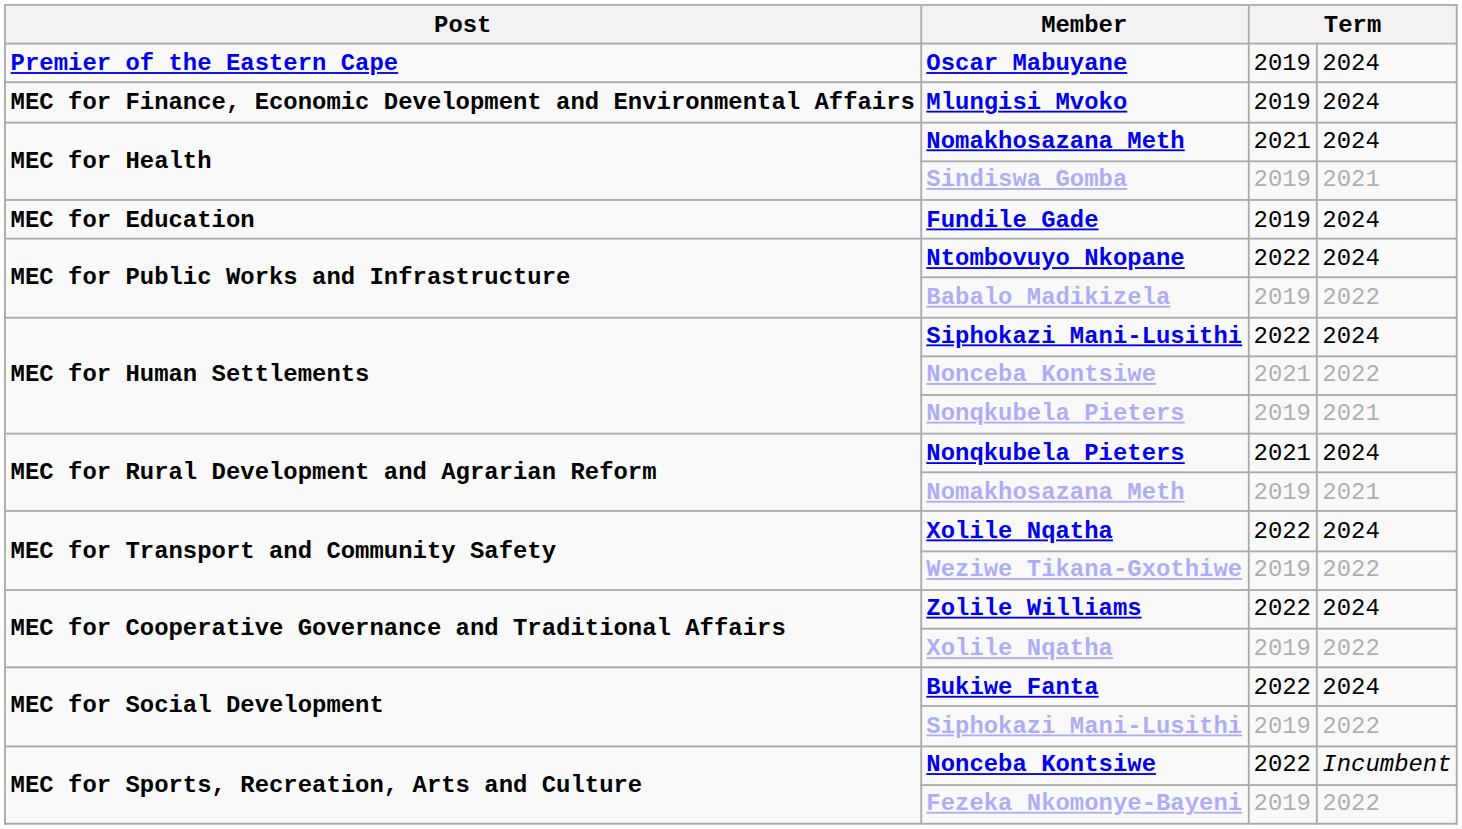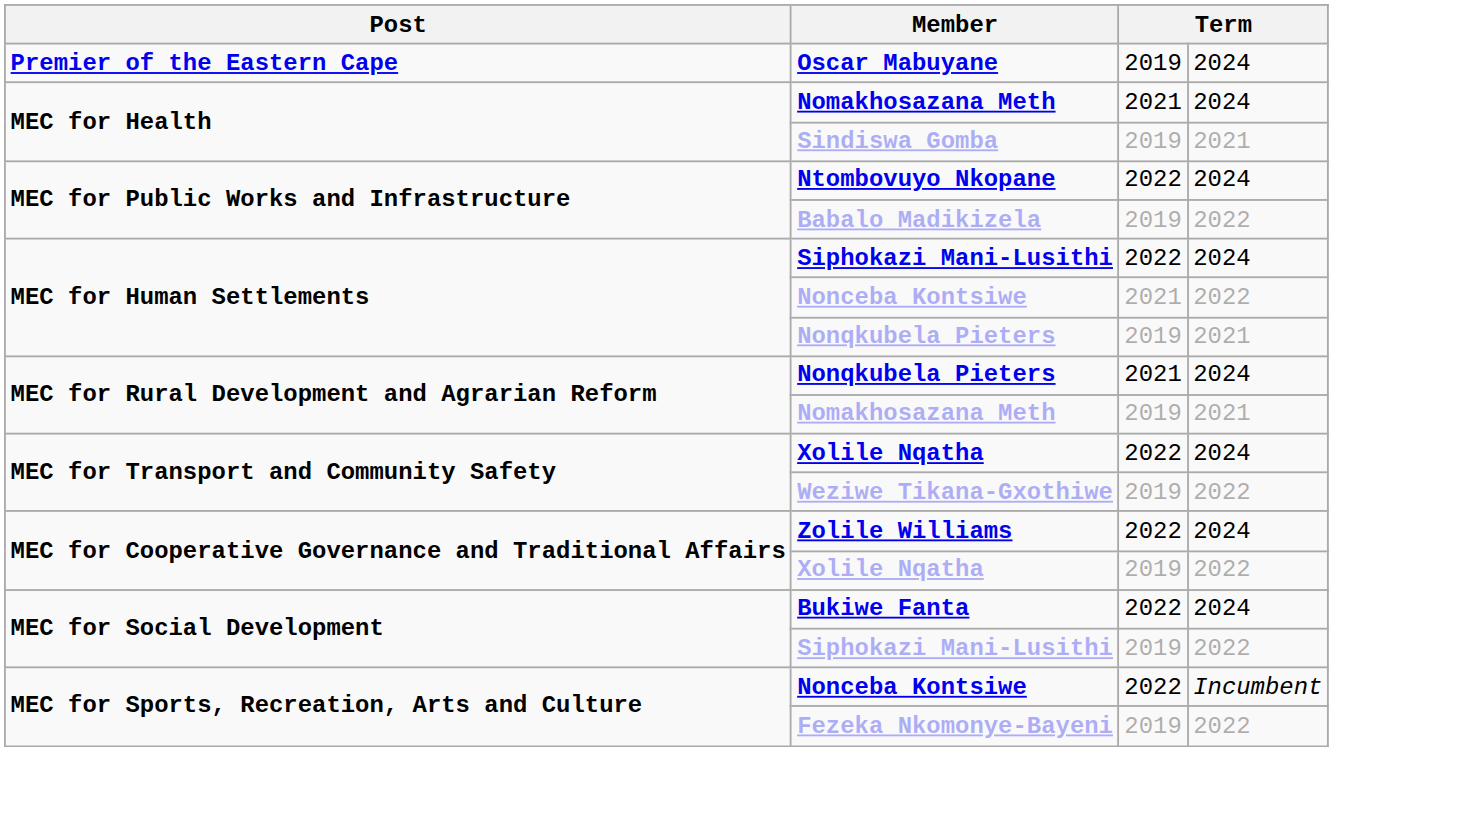- row: (463, 102)
- row: (133, 219)
